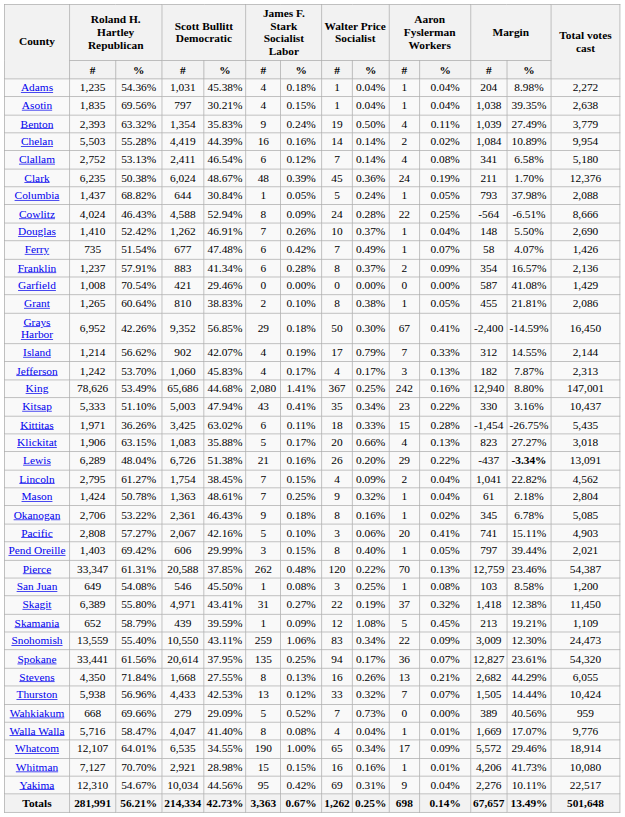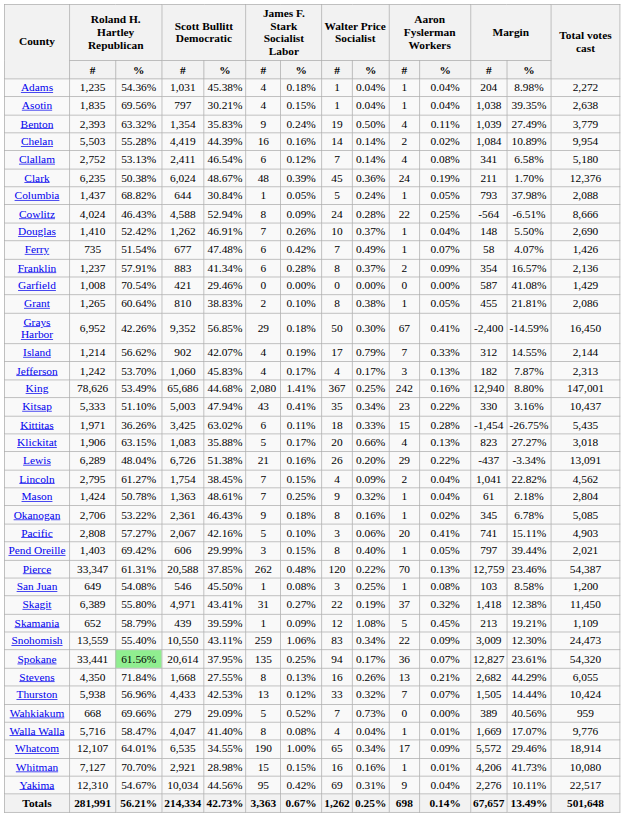(529, 460) bold -> (529, 460) normal
(139, 659) no background -> (139, 659) lightgreen background
